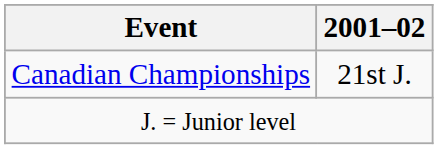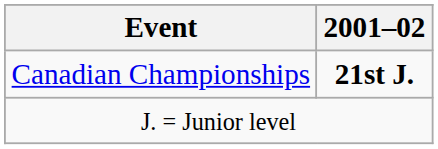(374, 73) normal -> (374, 73) bold
